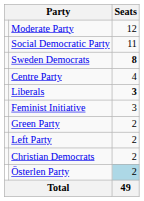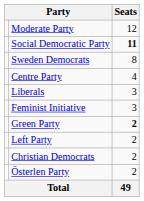(132, 44) normal -> (132, 44) bold
(134, 60) bold -> (134, 60) normal
(134, 92) bold -> (134, 92) normal
(134, 124) normal -> (134, 124) bold
(134, 172) lightblue background -> (134, 172) no background
